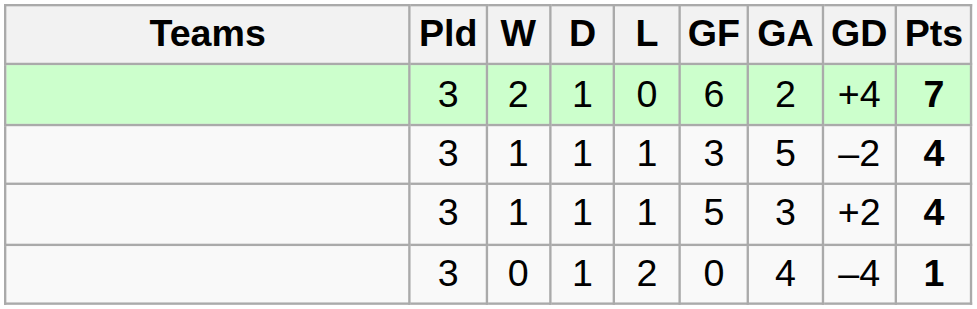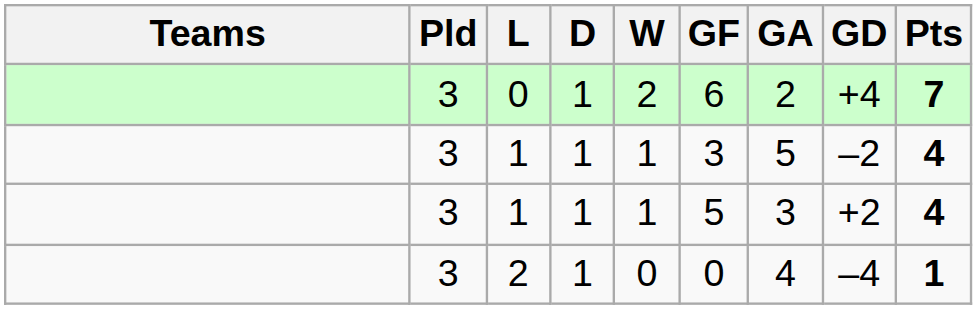columns swapped: (518, 34) <-> (647, 34)
